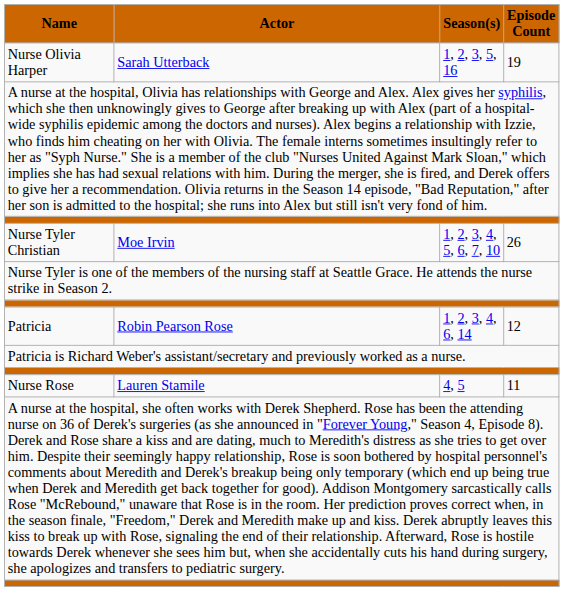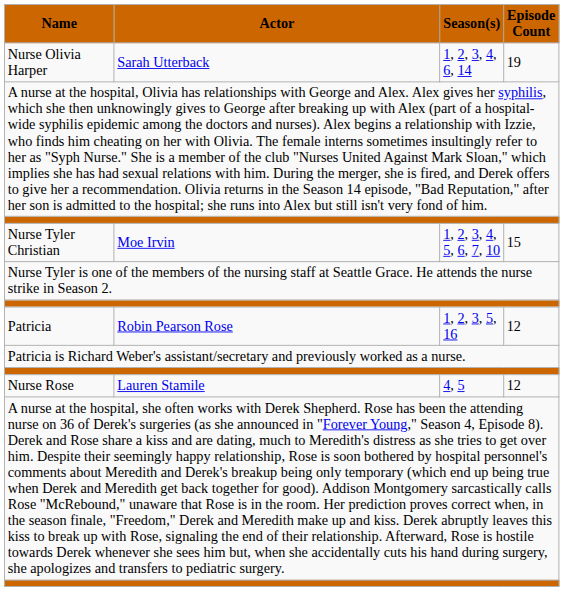(470, 62) 1, 2, 3, 5, 16 -> (470, 62) 1, 2, 3, 4, 6, 14
(514, 242) 26 -> (514, 242) 15
(470, 326) 1, 2, 3, 4, 6, 14 -> (470, 326) 1, 2, 3, 5, 16
(514, 385) 11 -> (514, 385) 12
